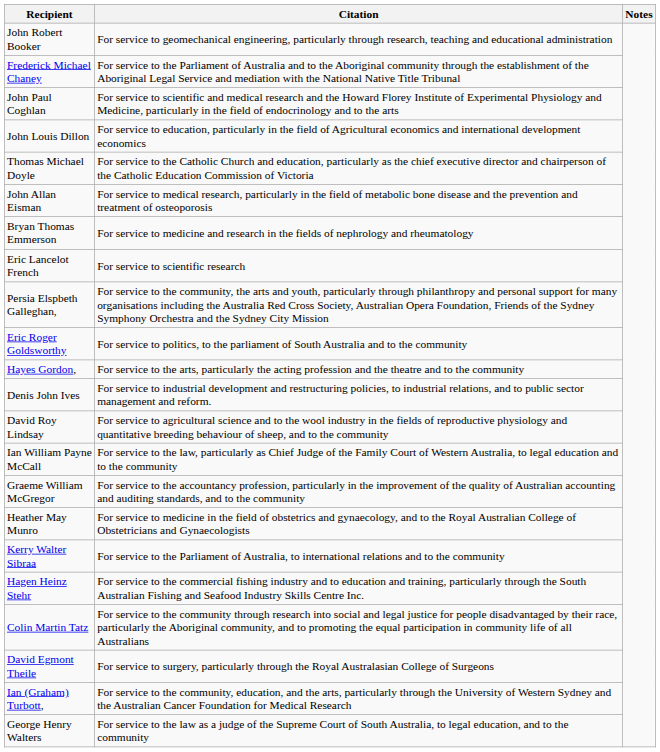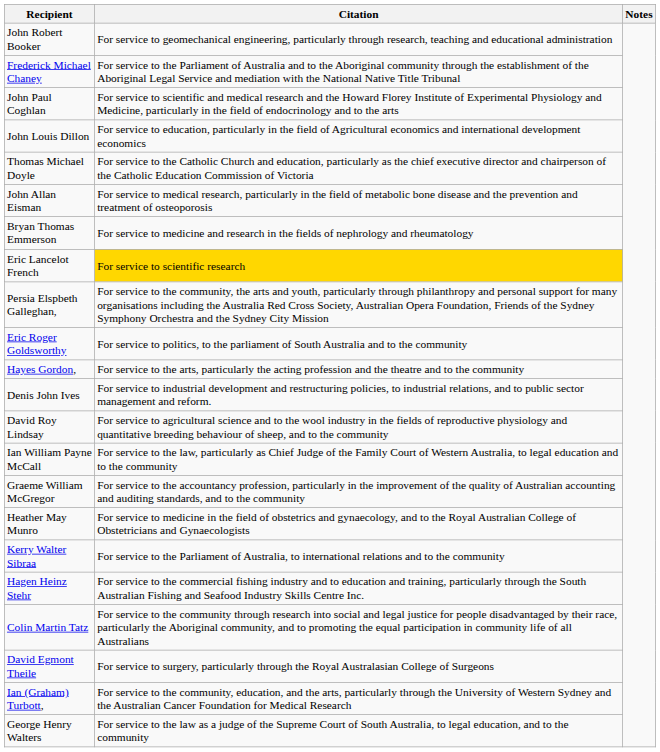(171, 265) no background -> (171, 265) gold background
